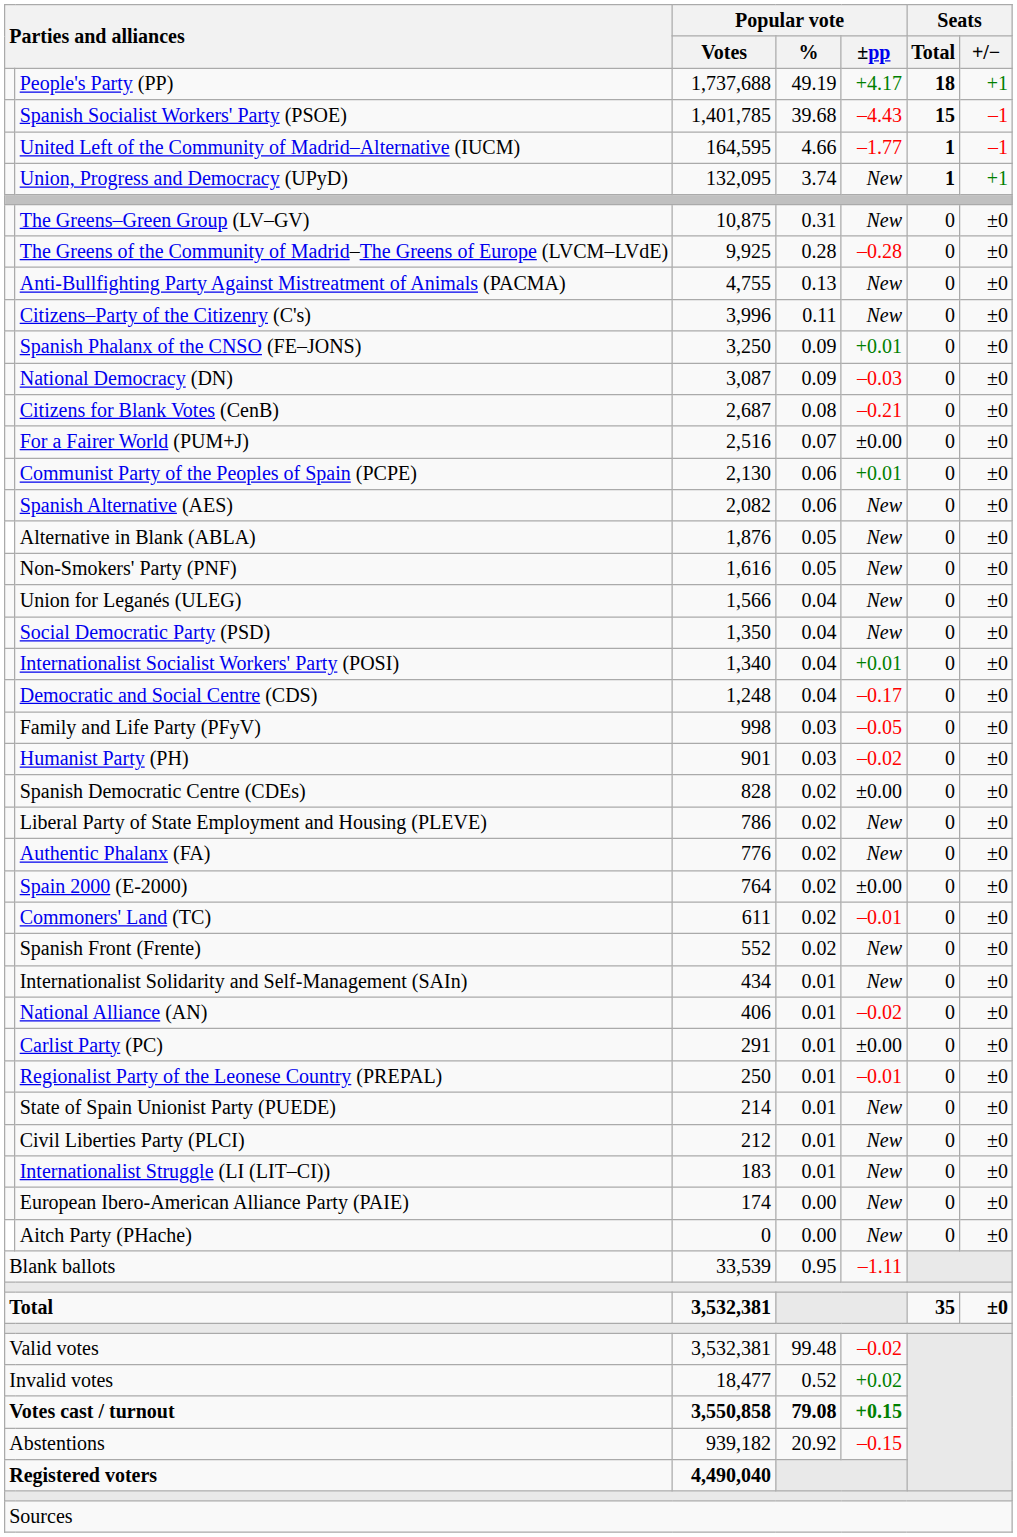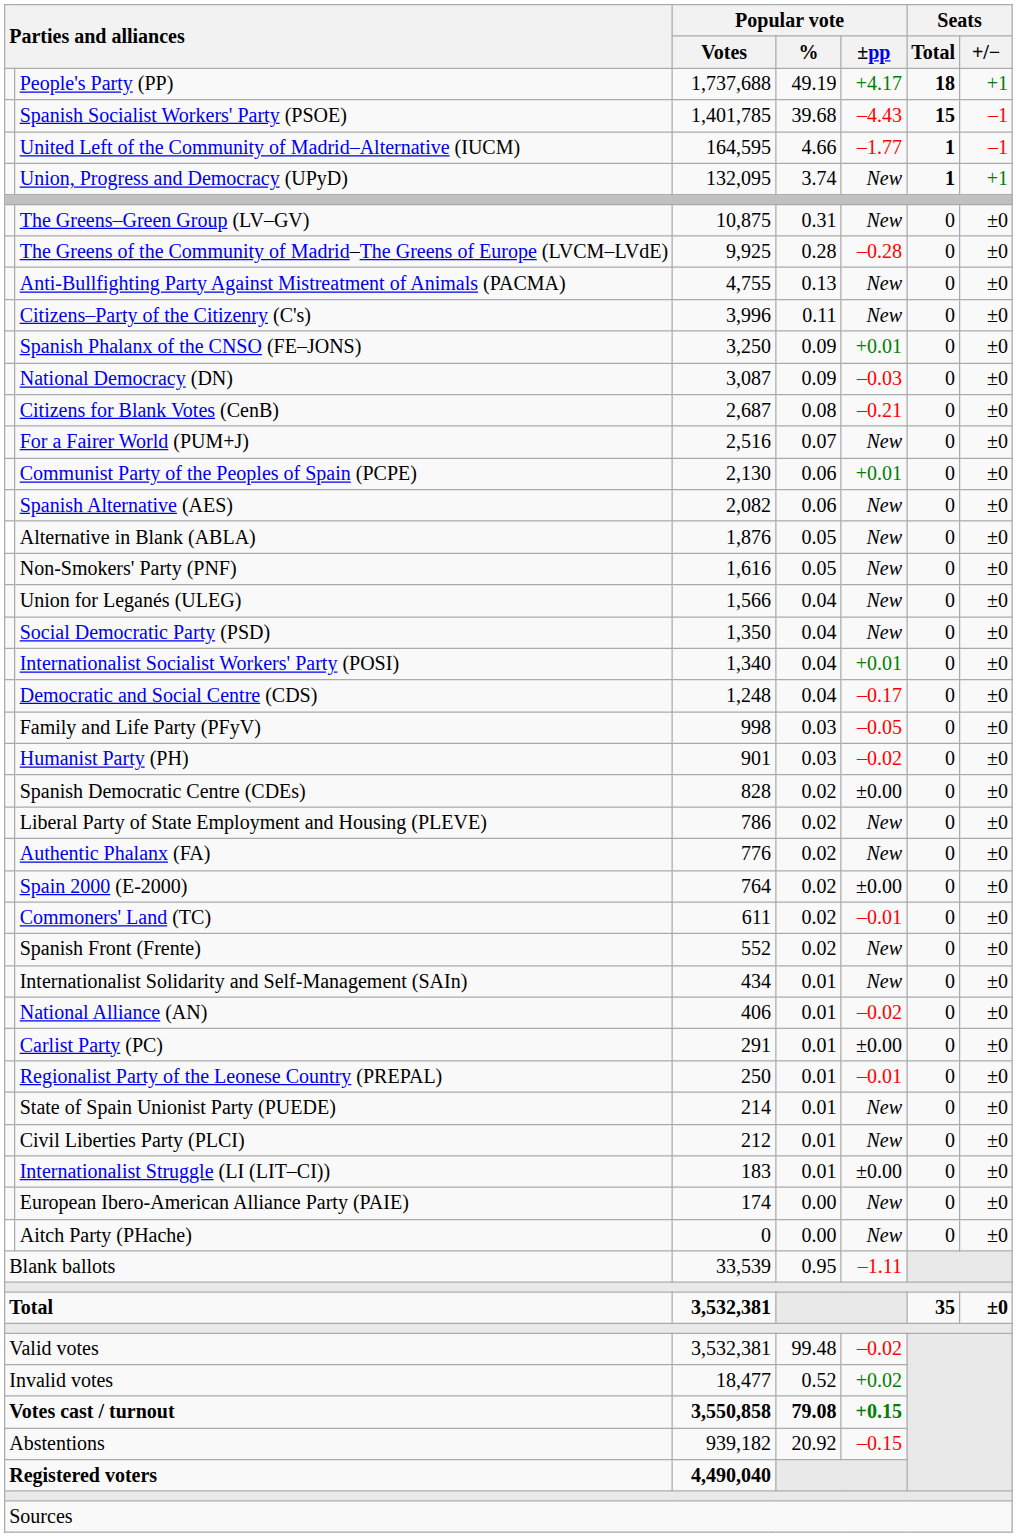(879, 441) ±0.00 -> (884, 441) New
(884, 1171) New -> (879, 1171) ±0.00
